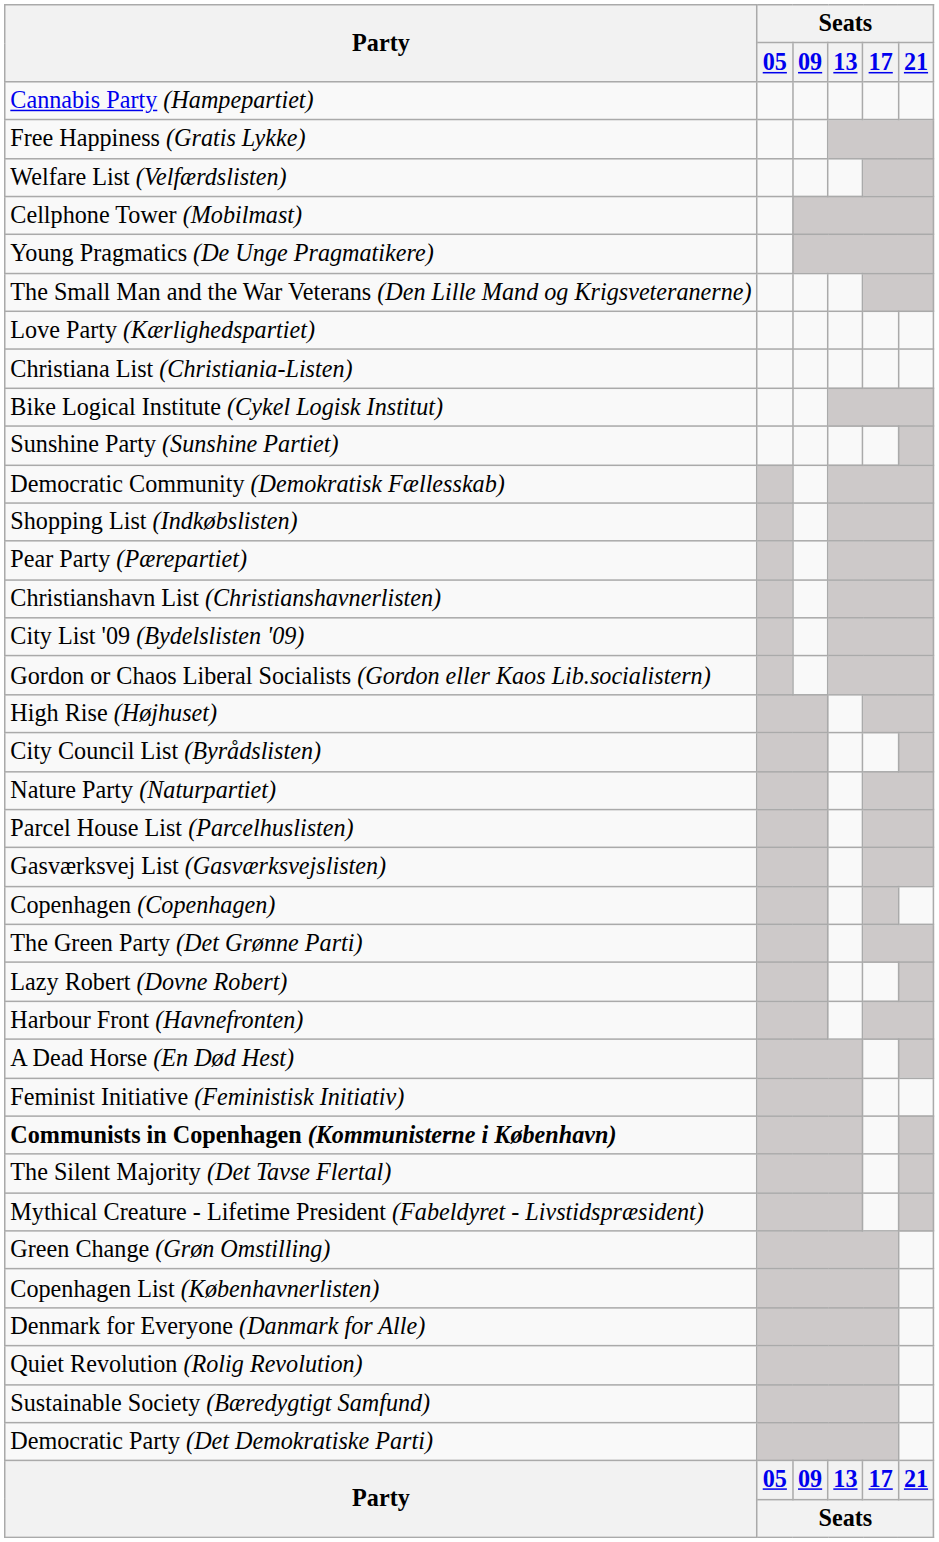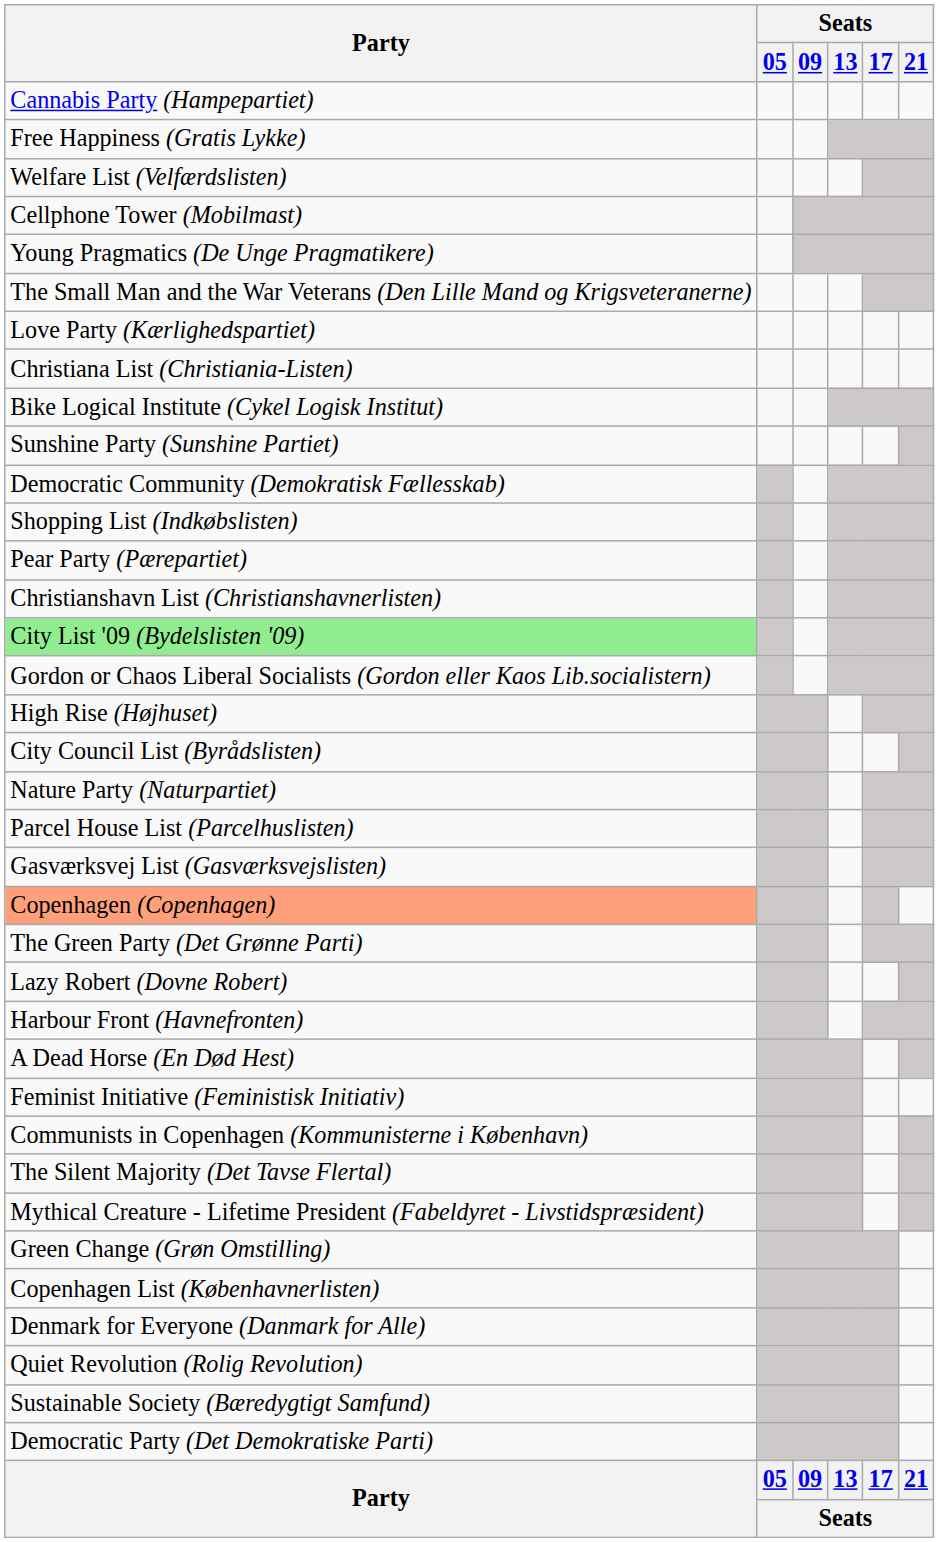(157, 636) no background -> (157, 636) lightgreen background
(143, 904) no background -> (143, 904) lightsalmon background
(313, 1134) bold -> (299, 1134) normal
